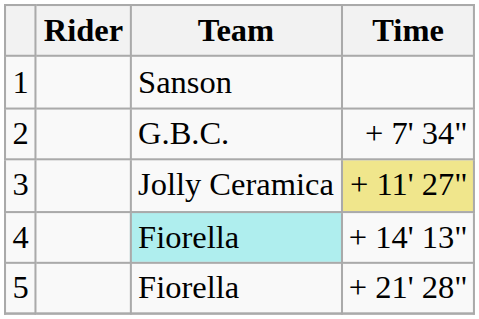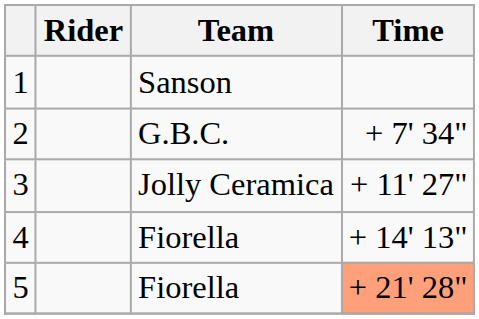(409, 184) khaki background -> (409, 184) no background
(189, 236) paleturquoise background -> (189, 236) no background
(408, 287) no background -> (408, 287) lightsalmon background
